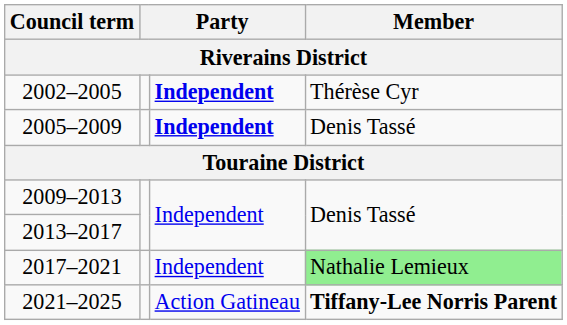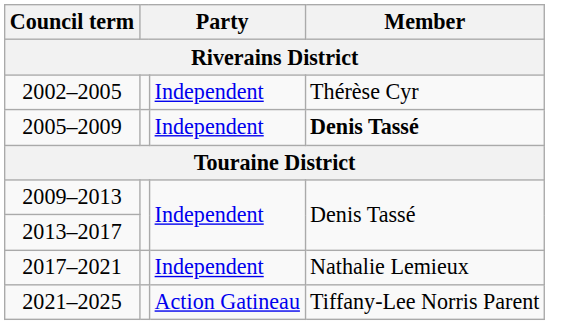(214, 92) bold -> (209, 92) normal
(214, 127) bold -> (209, 127) normal
(363, 127) normal -> (364, 127) bold
(389, 267) lightgreen background -> (389, 267) no background
(434, 302) bold -> (425, 302) normal
